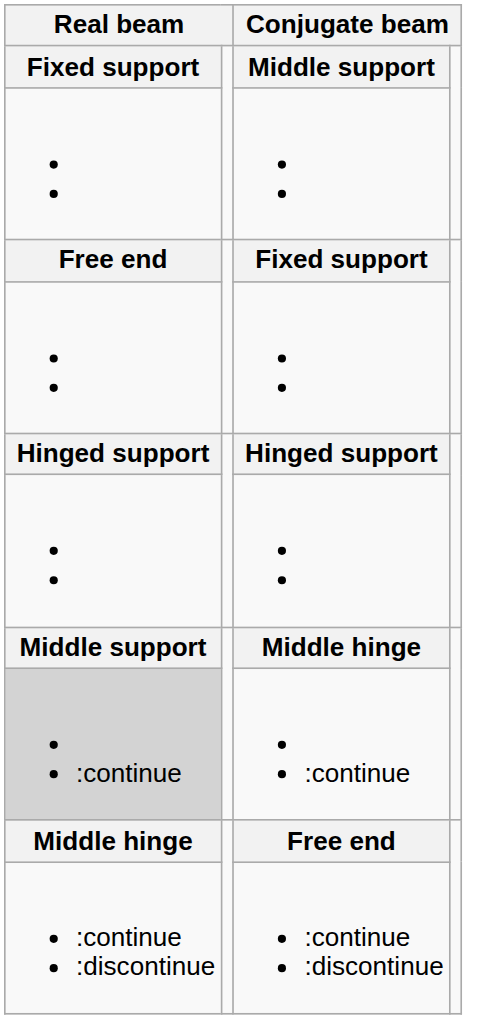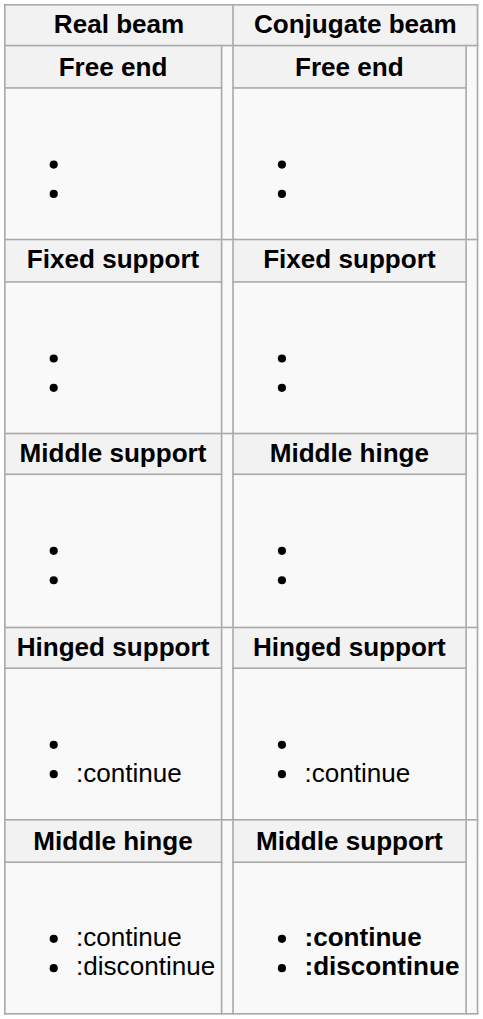(113, 66) Fixed support -> (113, 66) Free end
(341, 66) Middle support -> (349, 66) Free end
(113, 260) Free end -> (113, 260) Fixed support
(113, 453) Hinged support -> (113, 453) Middle support
(341, 453) Hinged support -> (349, 453) Middle hinge
(113, 647) Middle support -> (113, 647) Hinged support
(341, 647) Middle hinge -> (349, 647) Hinged support
(113, 759) lightgrey background -> (113, 759) no background
(341, 840) Free end -> (349, 840) Middle support
(341, 953) normal -> (349, 953) bold
